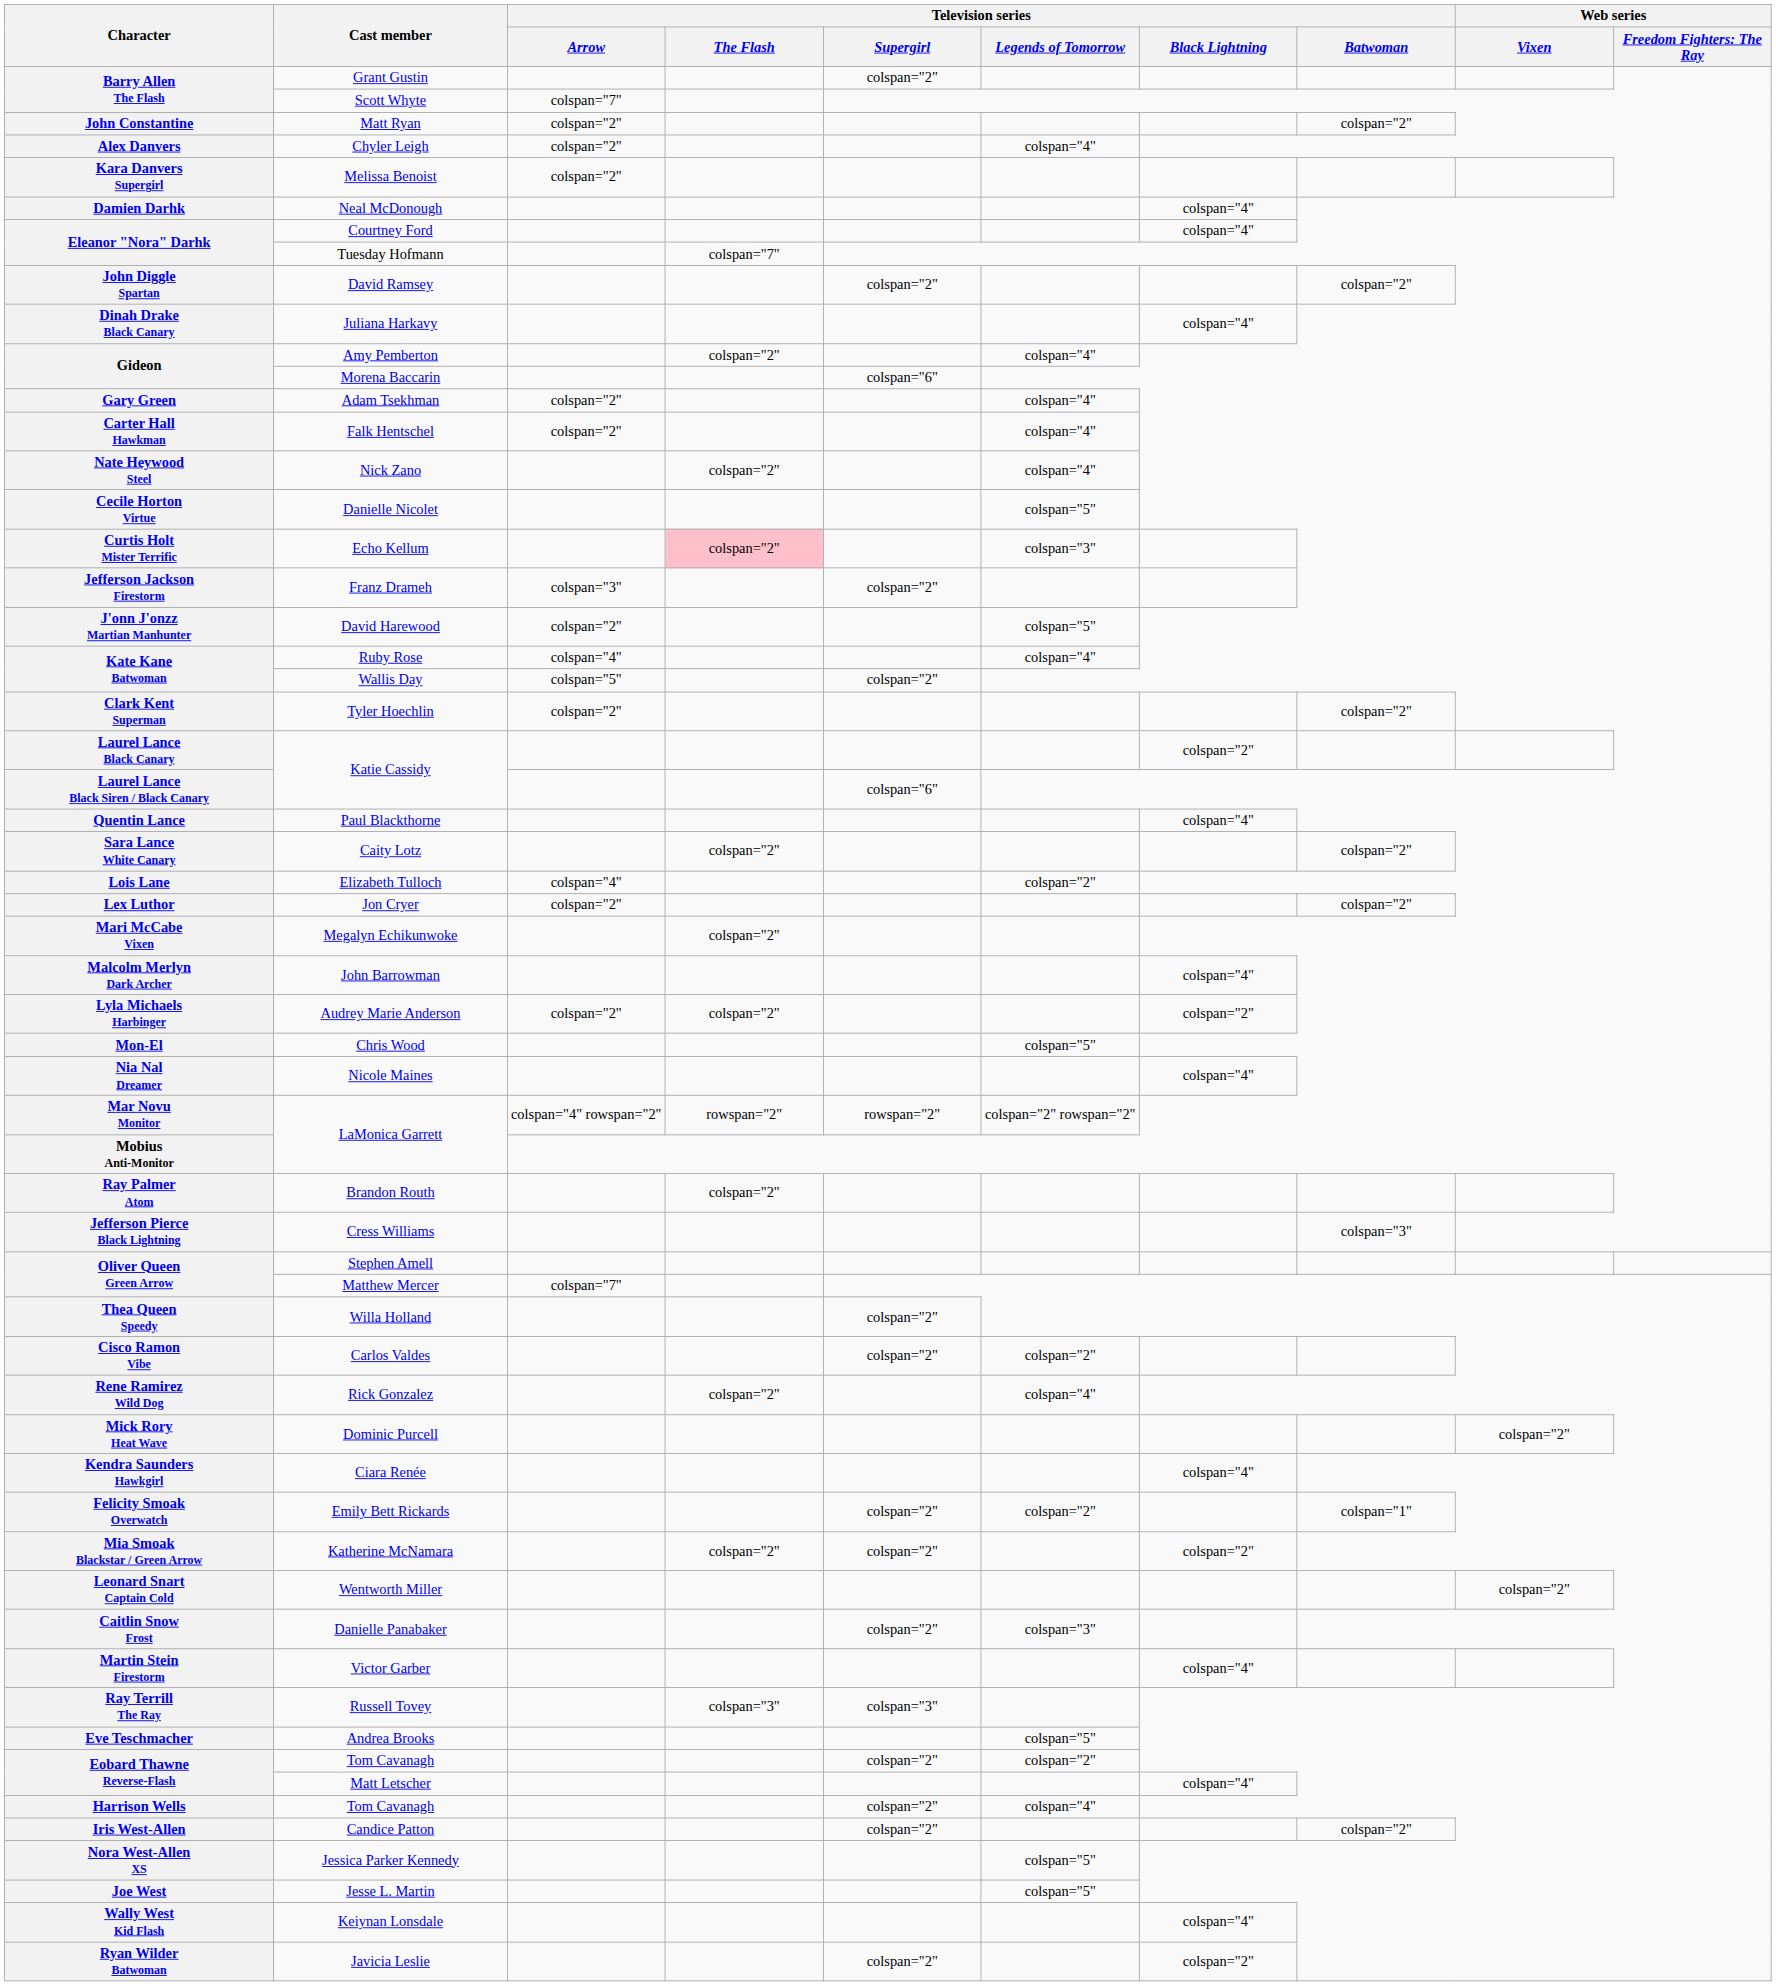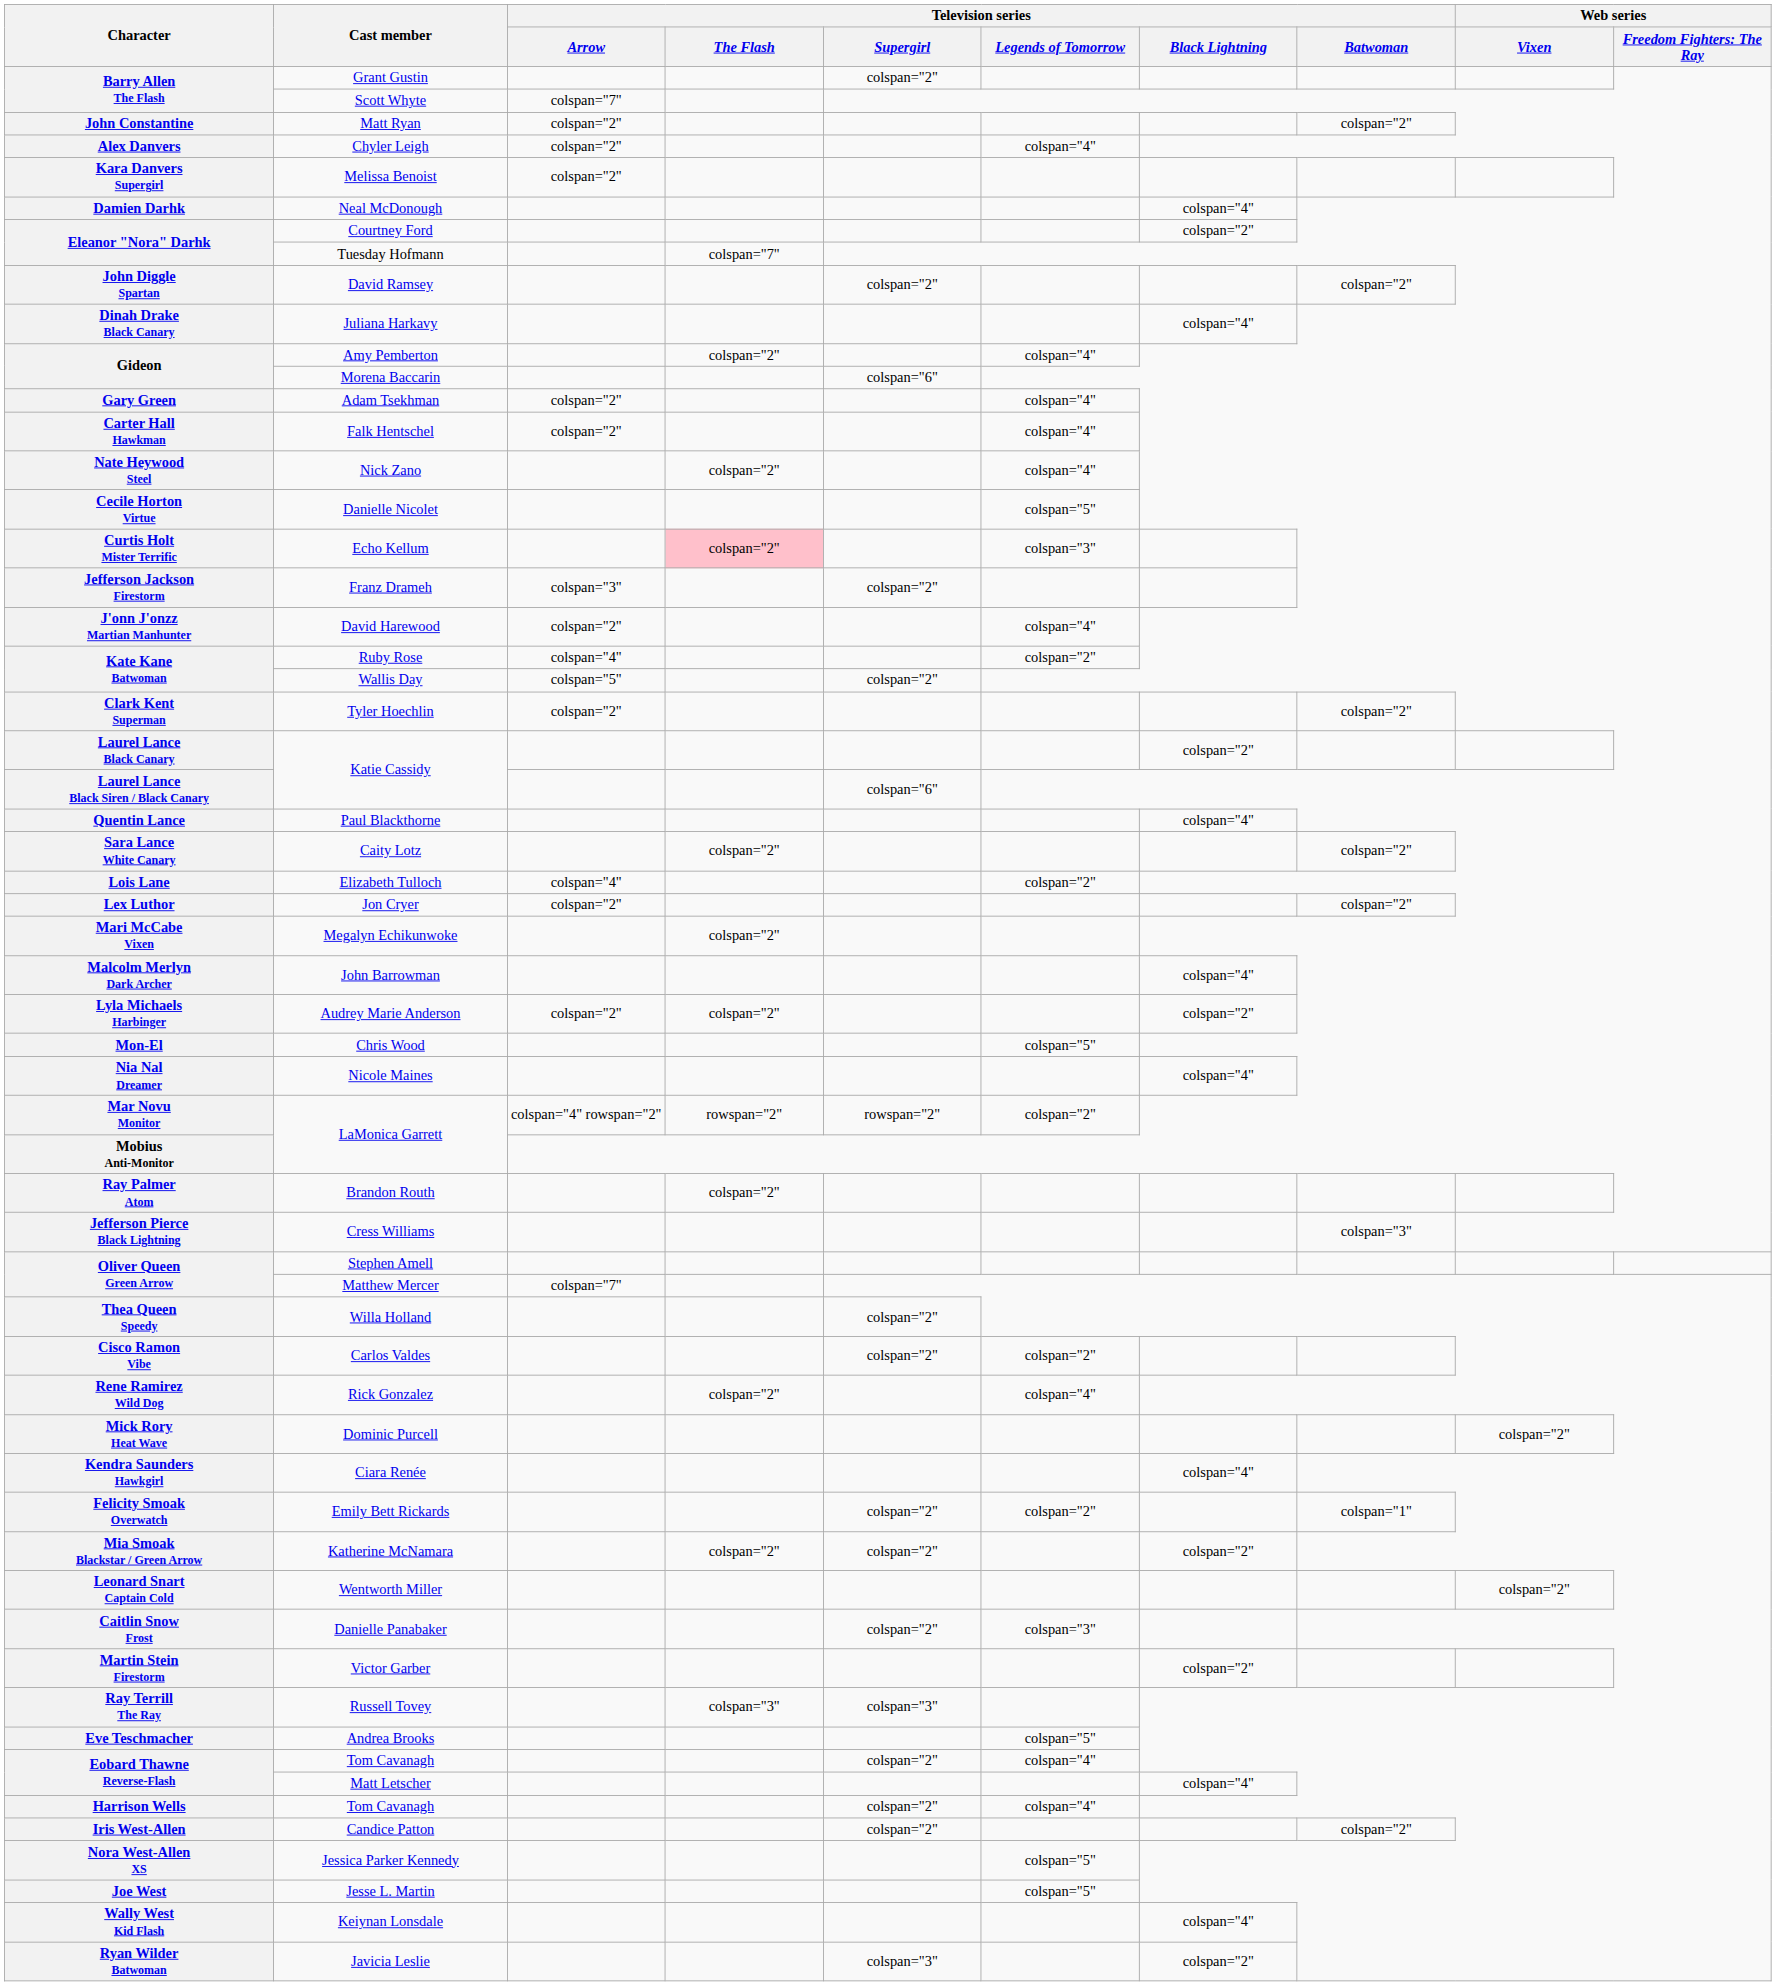(1218, 231) colspan="4" -> (1218, 231) colspan="2"
(1060, 626) colspan="5" -> (1060, 626) colspan="4"
(1060, 657) colspan="4" -> (1060, 657) colspan="2"
(1060, 1114) colspan="2" rowspan="2" -> (1060, 1114) colspan="2"
(1218, 1668) colspan="4" -> (1218, 1668) colspan="2"
(1060, 1760) colspan="2" -> (1060, 1760) colspan="4"
(902, 1961) colspan="2" -> (902, 1961) colspan="3"
